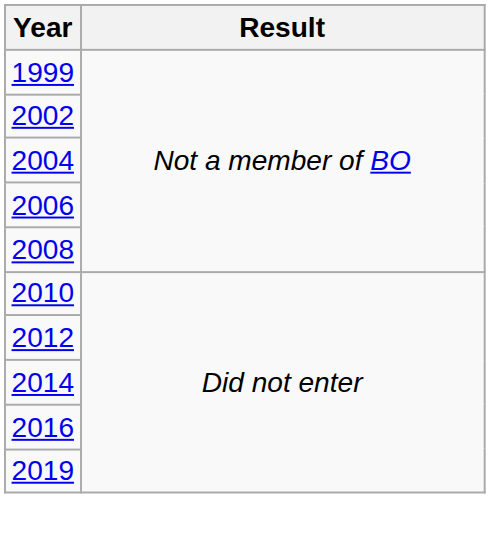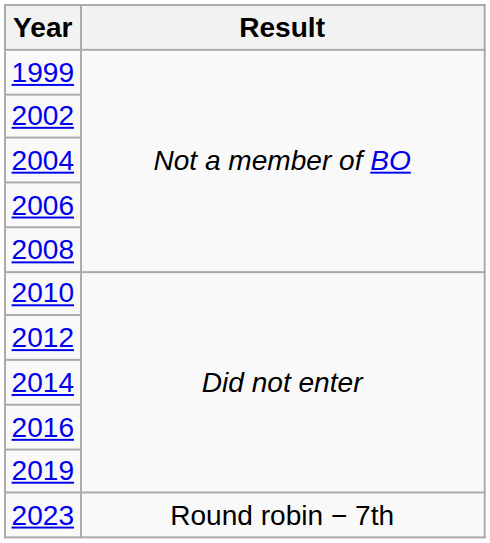+ row: (43, 516)
